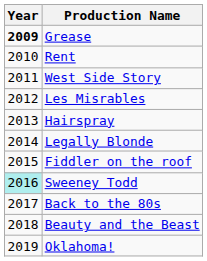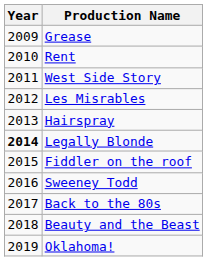(23, 36) bold -> (23, 36) normal
(23, 141) normal -> (23, 141) bold
(23, 183) paleturquoise background -> (23, 183) no background
